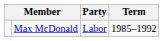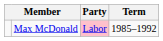(95, 28) no background -> (95, 28) pink background
